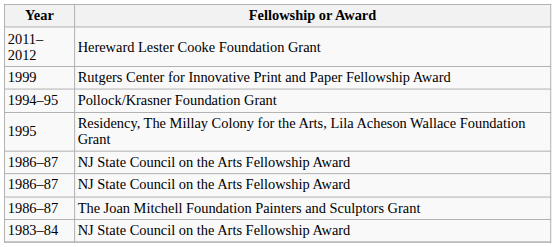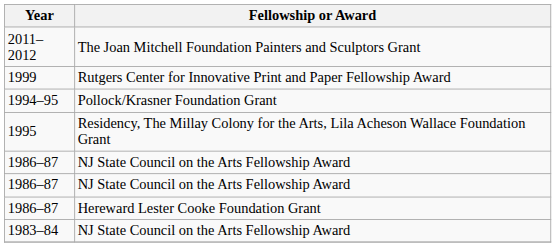(199, 46) Hereward Lester Cooke Foundation Grant -> (249, 46) The Joan Mitchell Foundation Painters and Sculptors Grant
(249, 208) The Joan Mitchell Foundation Painters and Sculptors Grant -> (199, 208) Hereward Lester Cooke Foundation Grant
